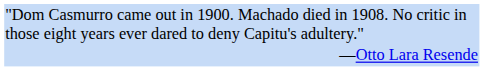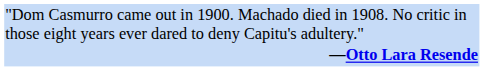(409, 55) normal -> (404, 55) bold
